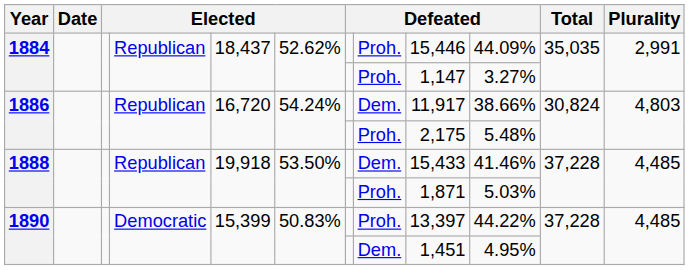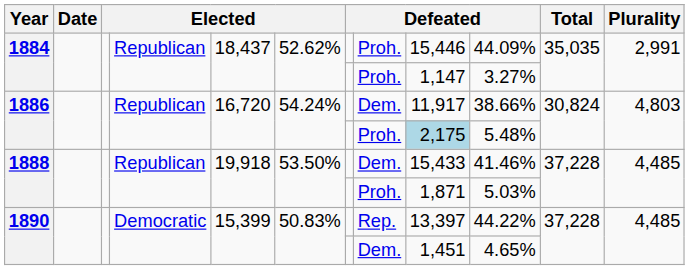(443, 134) no background -> (443, 134) lightblue background
(379, 221) Proh. -> (377, 221) Rep.
(510, 250) 4.95% -> (510, 250) 4.65%
